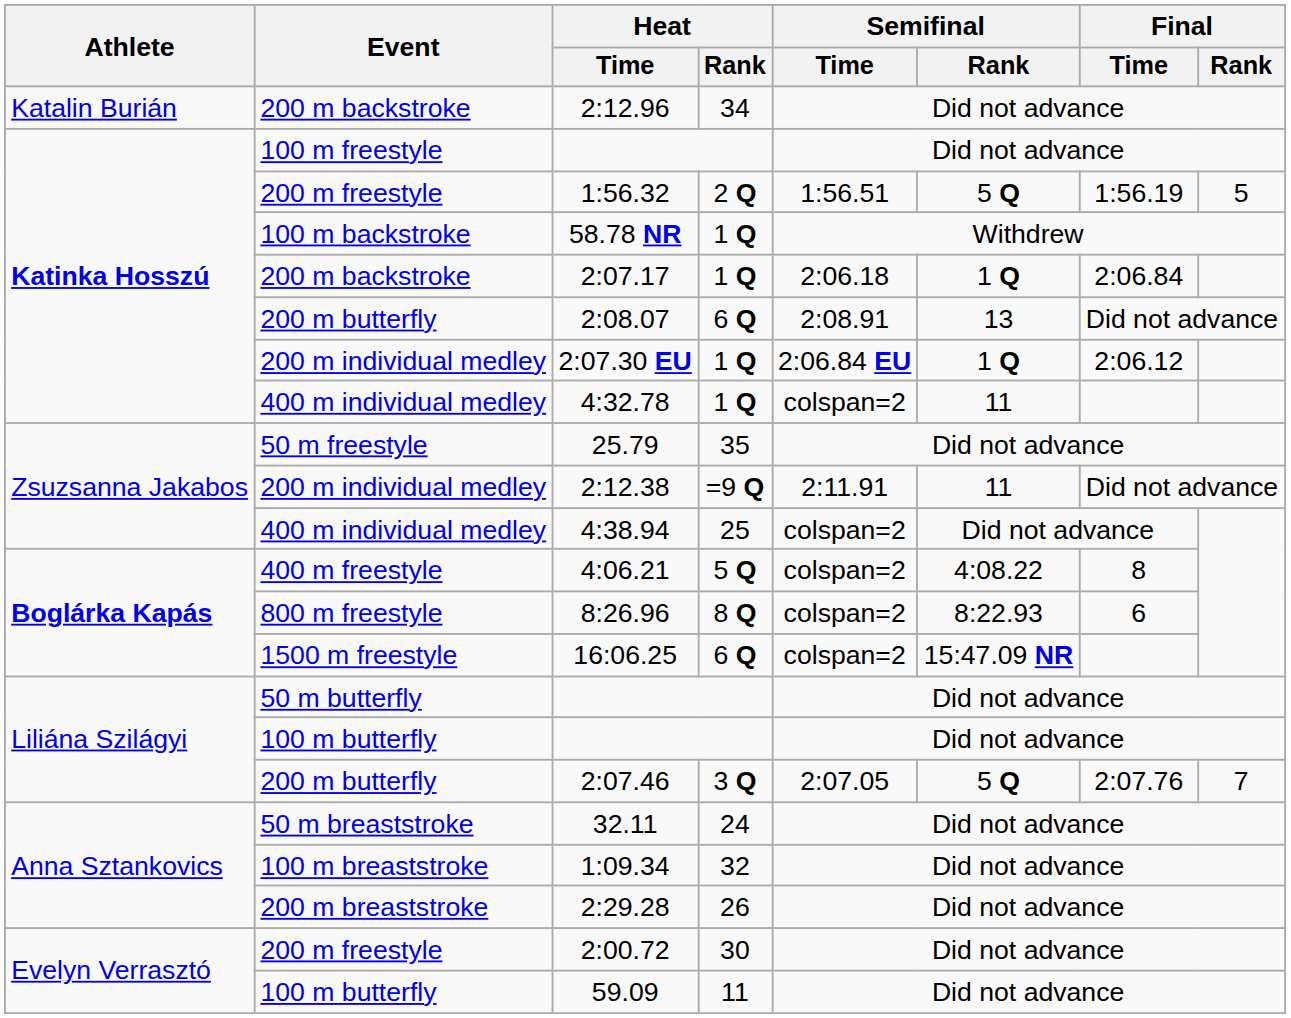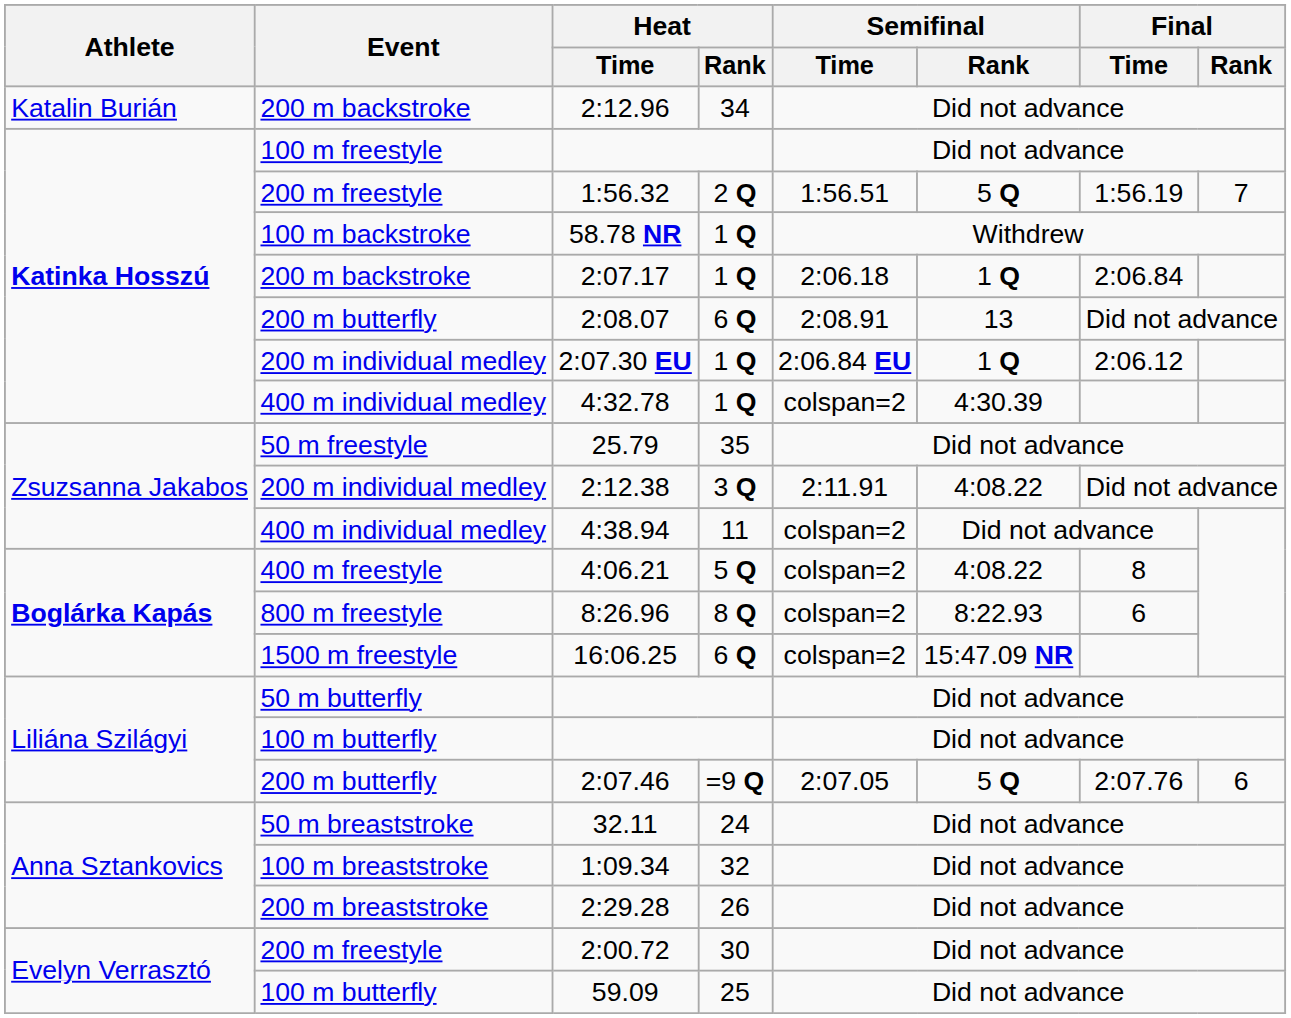(1241, 192) 5 -> (1241, 192) 7
(999, 403) 11 -> (999, 403) 4:30.39
(735, 487) =9 Q -> (735, 487) 3 Q
(999, 487) 11 -> (999, 487) 4:08.22
(735, 529) 25 -> (735, 529) 11
(735, 782) 3 Q -> (735, 782) =9 Q
(1241, 782) 7 -> (1241, 782) 6
(735, 992) 11 -> (735, 992) 25
